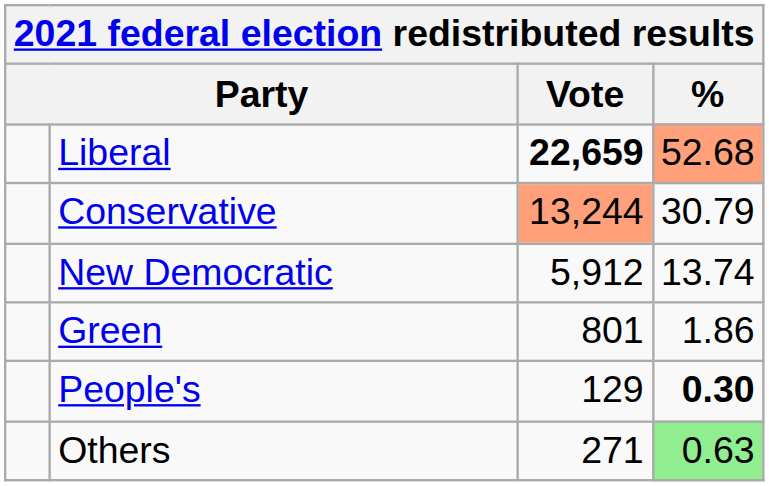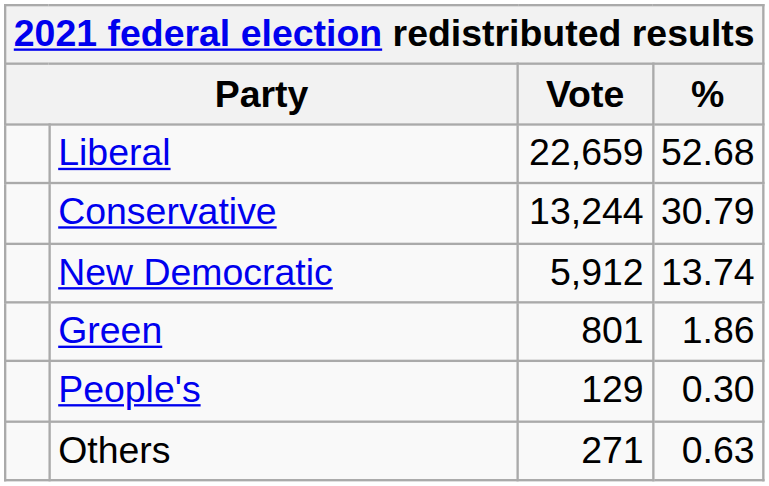(586, 152) bold -> (586, 152) normal
(708, 152) lightsalmon background -> (708, 152) no background
(586, 212) lightsalmon background -> (586, 212) no background
(718, 390) bold -> (718, 390) normal
(718, 449) lightgreen background -> (718, 449) no background
